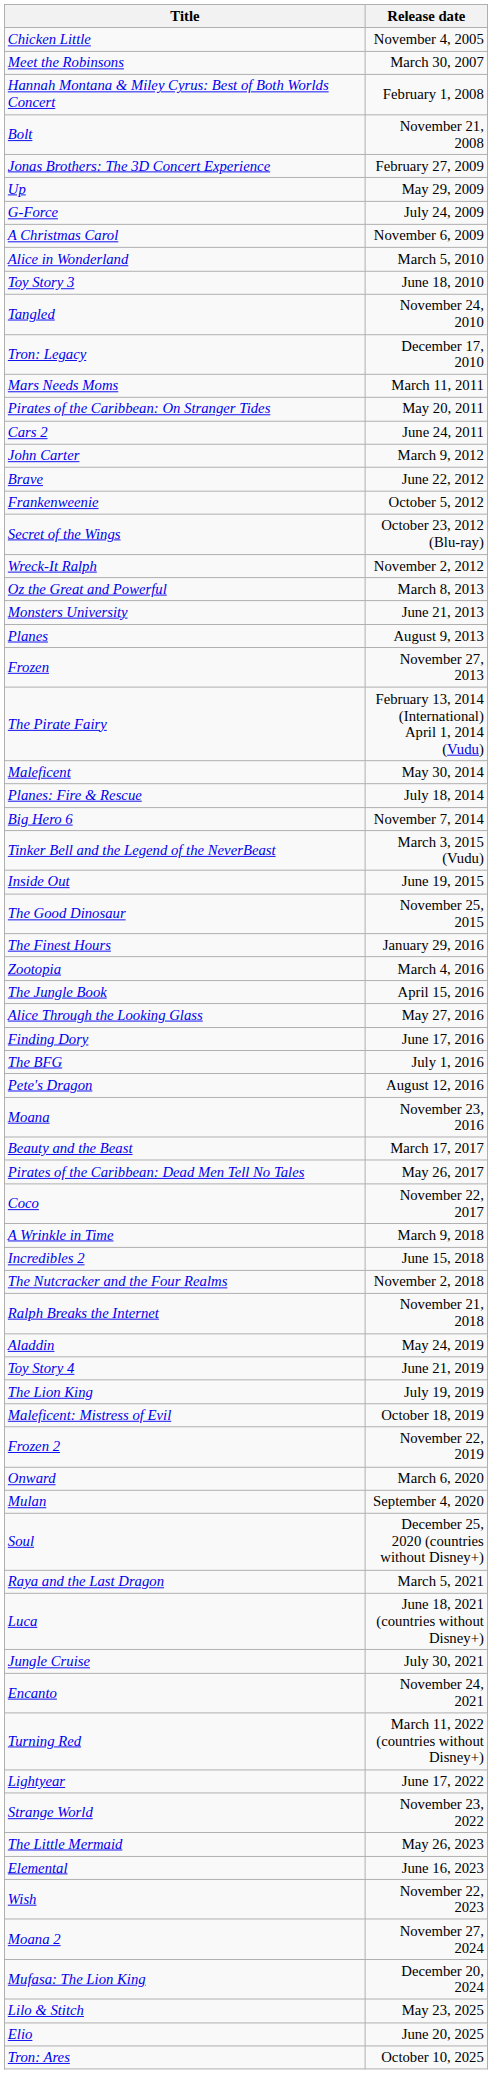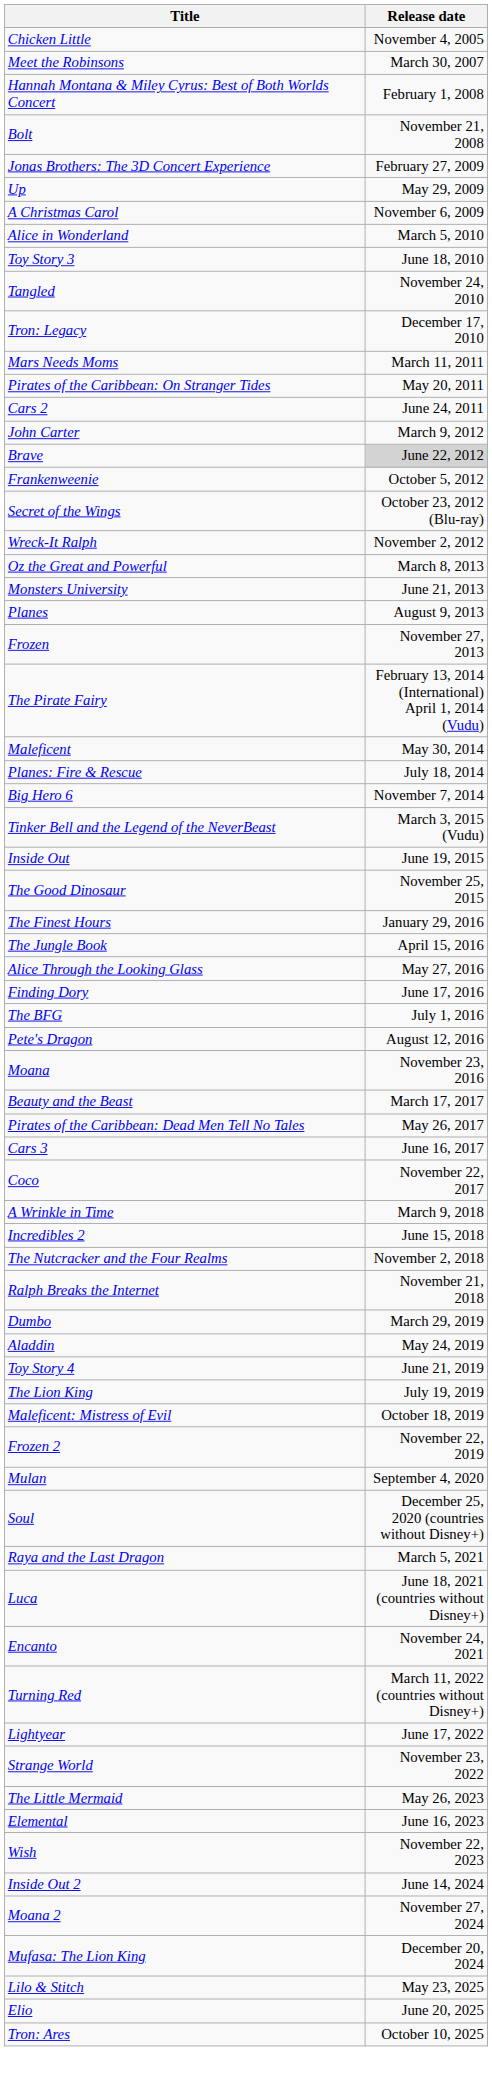- row: (33, 212)
(443, 479) no background -> (443, 455) lightgrey background
- row: (34, 968)
+ row: (28, 1148)
+ row: (30, 1321)
- row: (32, 1478)
- row: (49, 1661)
+ row: (44, 1884)
